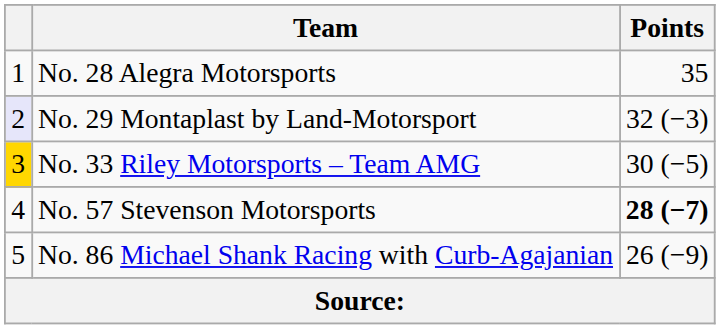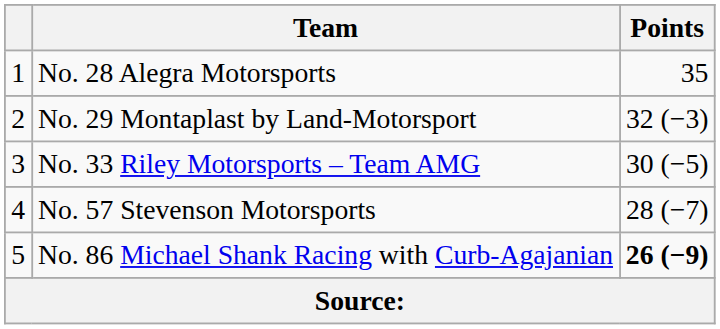(18, 118) lavender background -> (18, 118) no background
(18, 164) gold background -> (18, 164) no background
(667, 209) bold -> (667, 209) normal
(667, 255) normal -> (667, 255) bold
